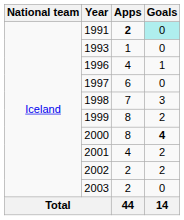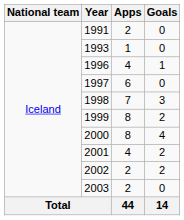(128, 30) bold -> (128, 30) normal
(162, 30) paleturquoise background -> (162, 30) no background
(162, 135) bold -> (162, 135) normal
